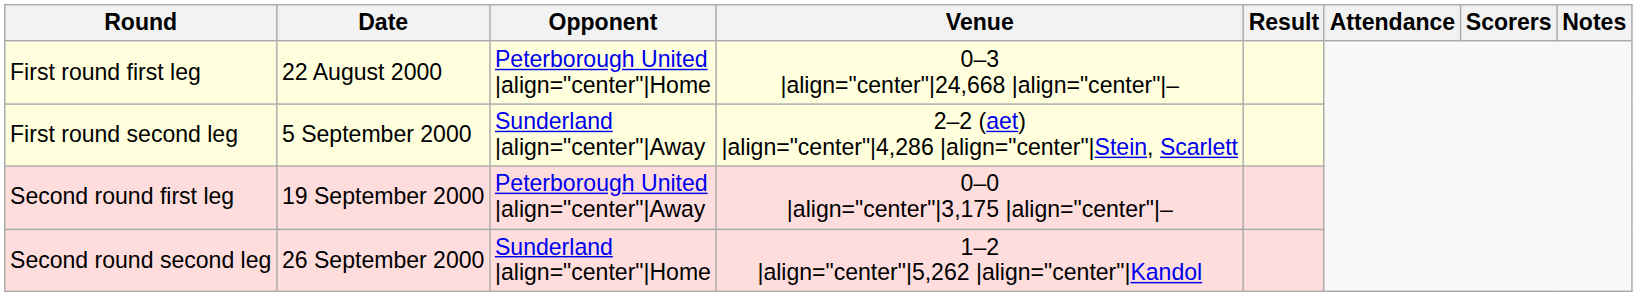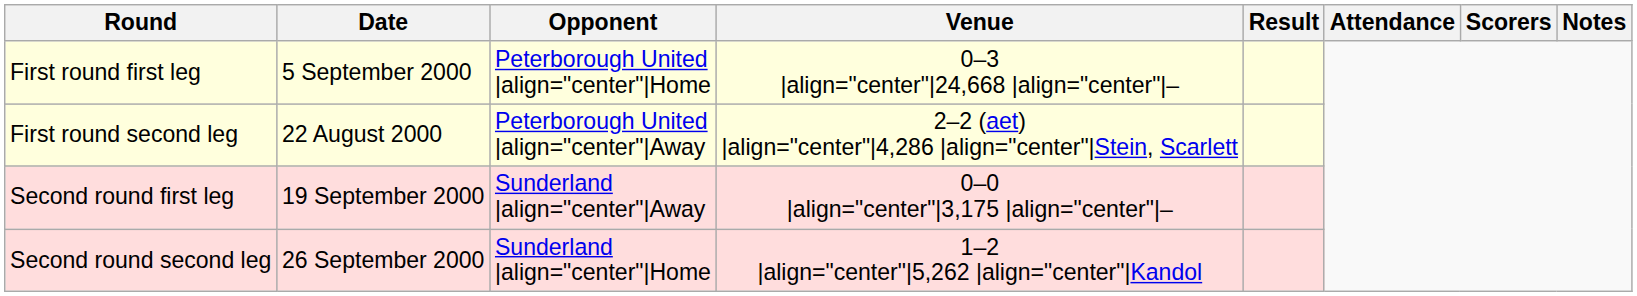(362, 72) 22 August 2000 -> (377, 72) 5 September 2000
(377, 134) 5 September 2000 -> (362, 134) 22 August 2000
(600, 134) Sunderland |align="center"|Away -> (601, 134) Peterborough United |align="center"|Away
(601, 197) Peterborough United |align="center"|Away -> (600, 197) Sunderland |align="center"|Away
